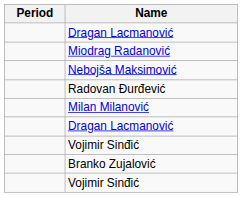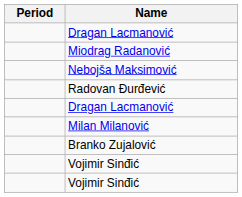(109, 107) Milan Milanović -> (121, 107) Dragan Lacmanović
(121, 126) Dragan Lacmanović -> (109, 126) Milan Milanović
(104, 145) Vojimir Sinđić -> (112, 145) Branko Zujalović
(112, 164) Branko Zujalović -> (104, 164) Vojimir Sinđić
